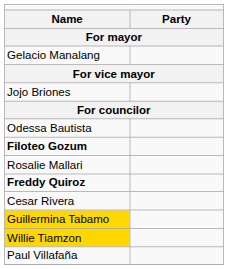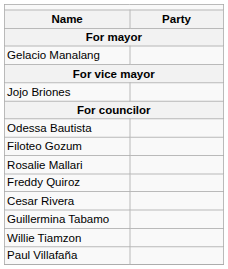(47, 147) bold -> (45, 147) normal
(46, 183) bold -> (44, 183) normal
(58, 219) gold background -> (58, 219) no background
(44, 238) gold background -> (44, 238) no background
